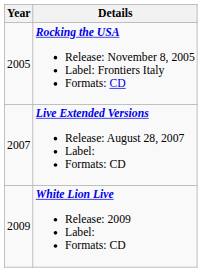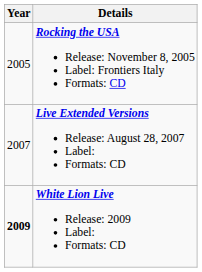(19, 226) normal -> (19, 226) bold
